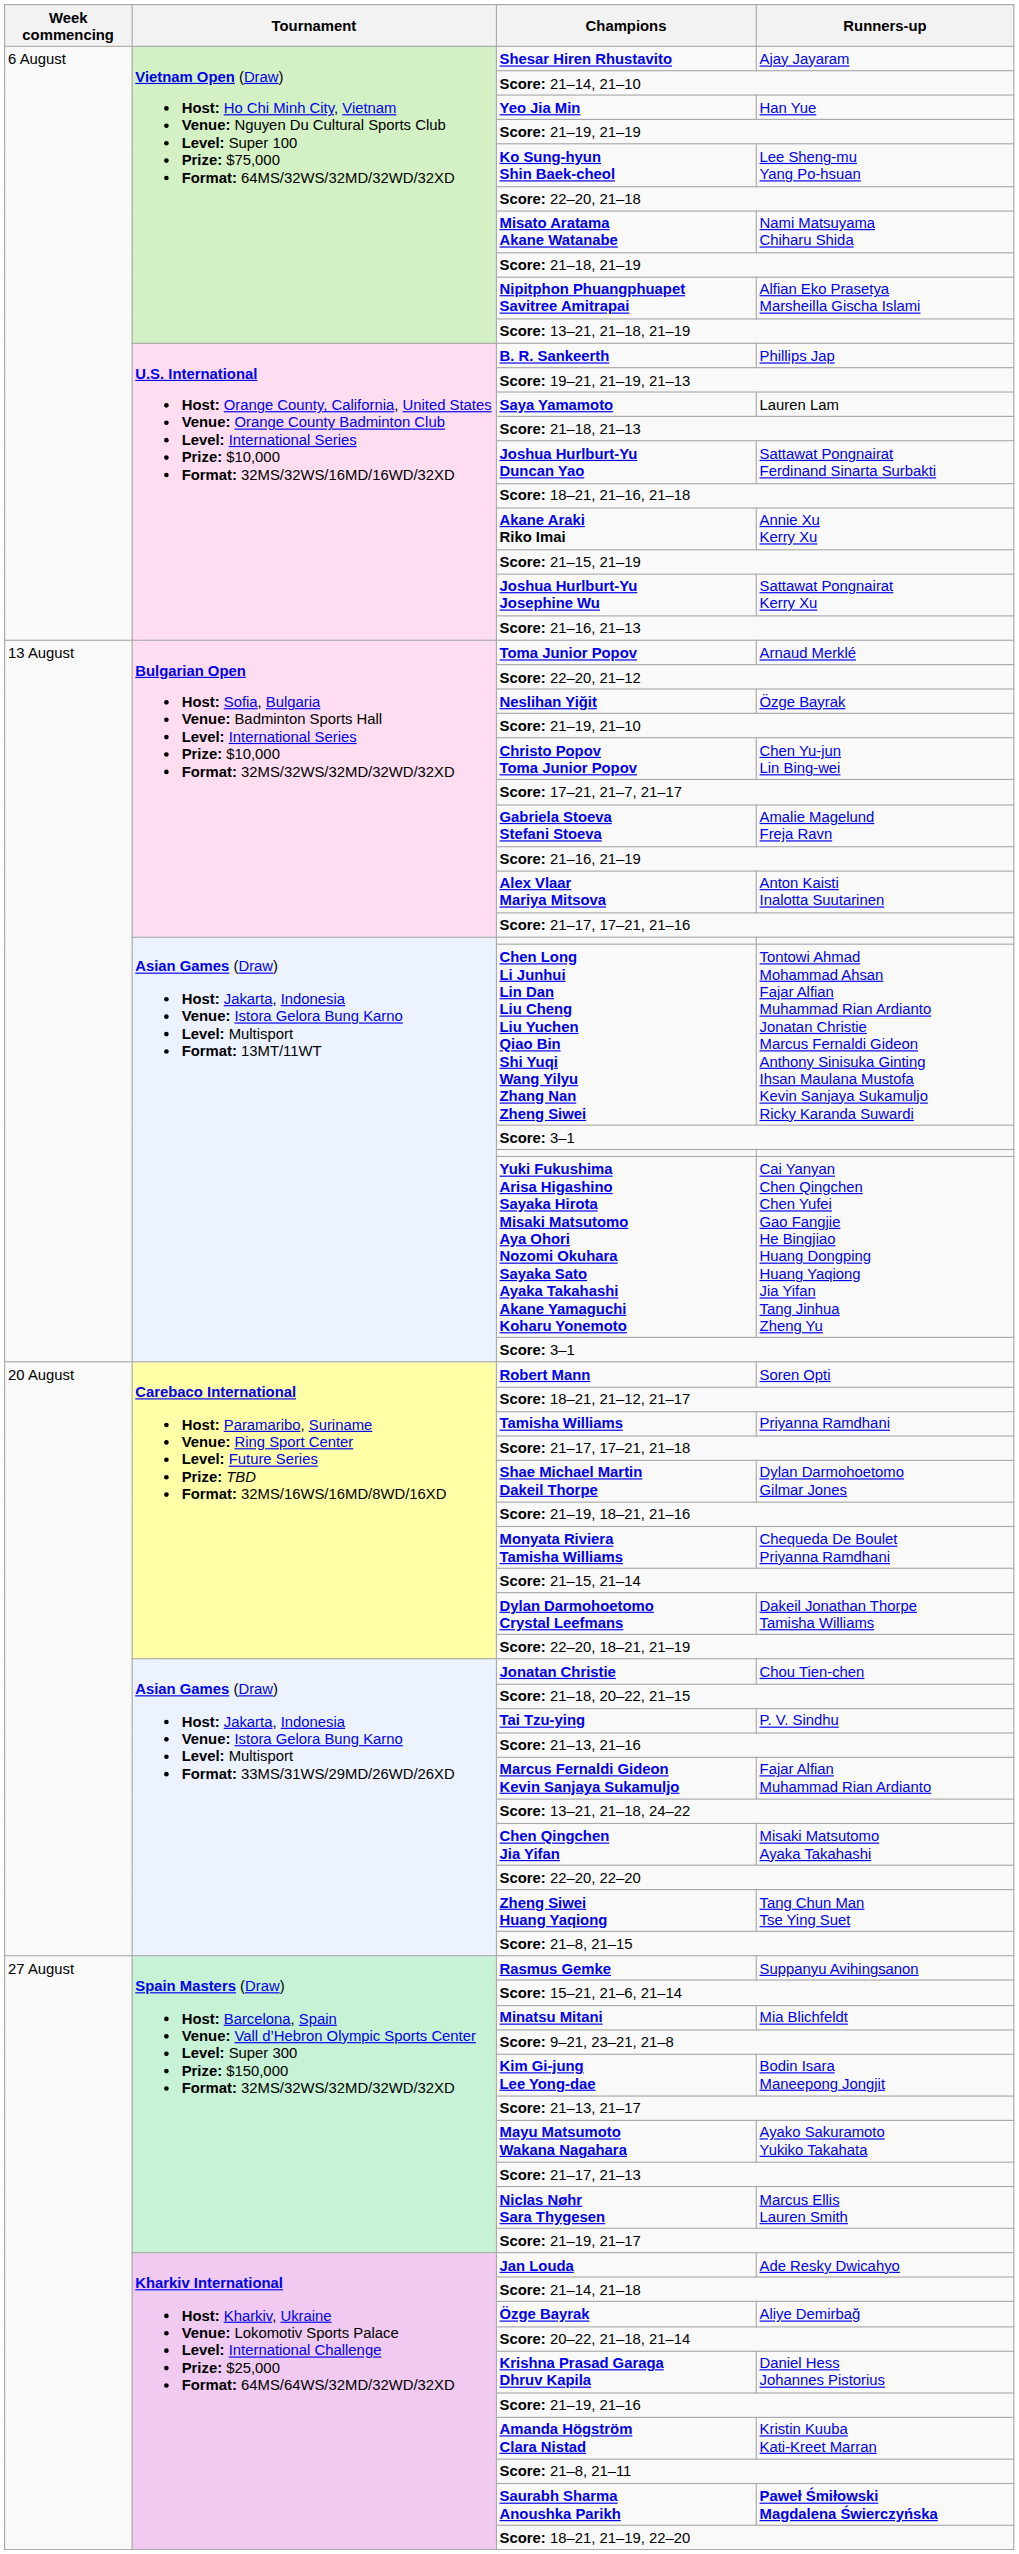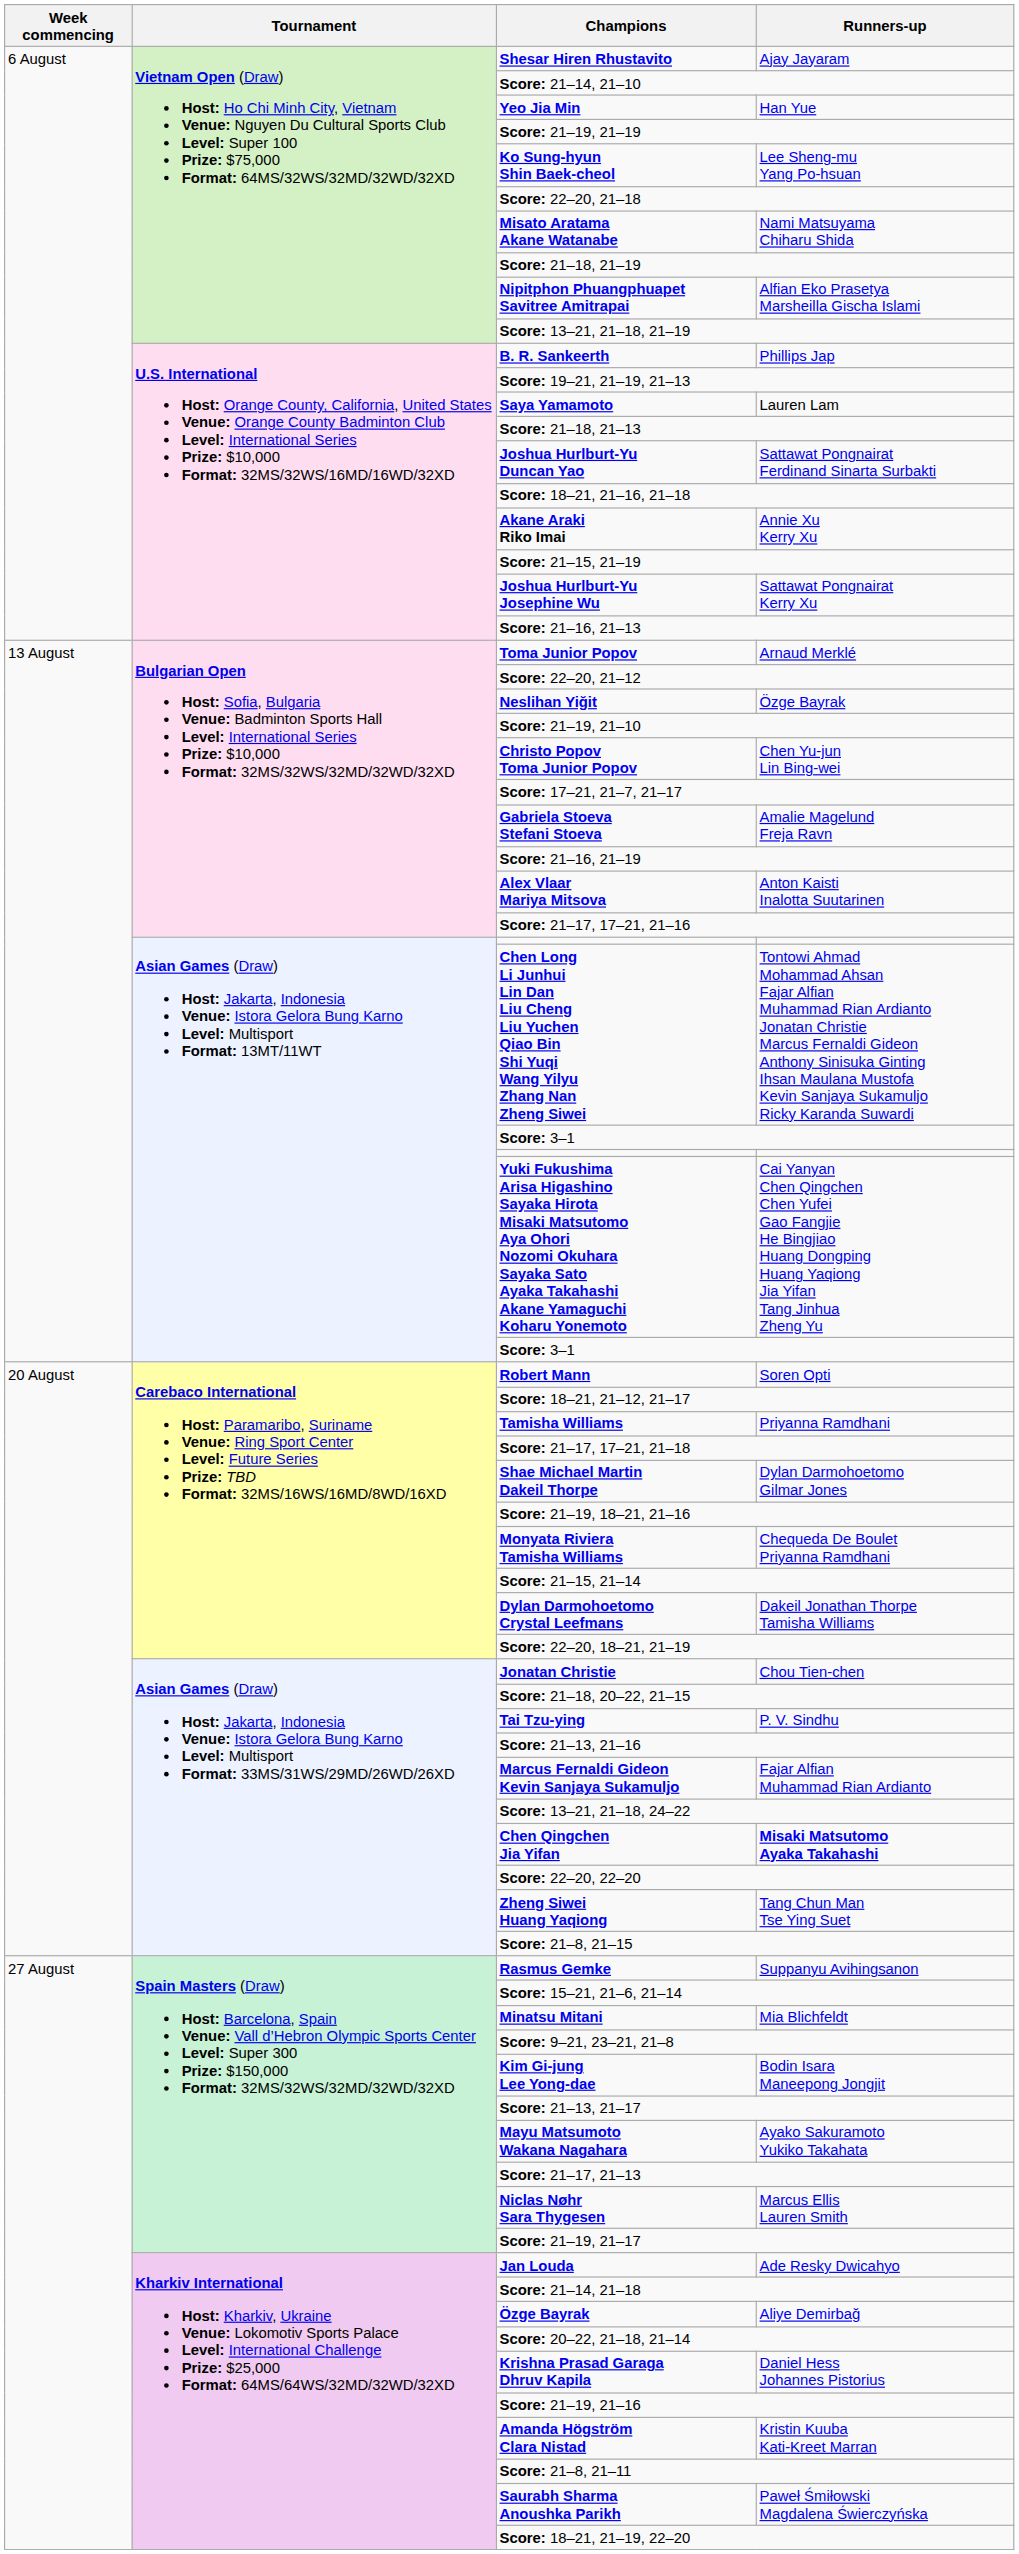(819, 1844) normal -> (824, 1844) bold
(849, 2504) bold -> (844, 2504) normal
